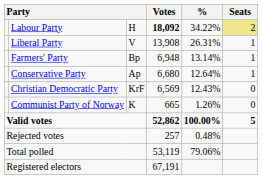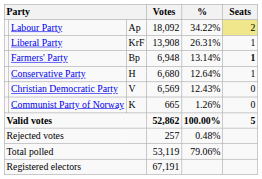(132, 27) H -> (135, 27) Ap
(166, 27) bold -> (166, 27) normal
(132, 43) V -> (136, 43) KrF
(253, 58) normal -> (253, 58) bold
(135, 74) Ap -> (132, 74) H
(136, 89) KrF -> (132, 89) V
